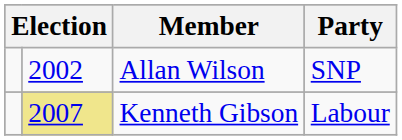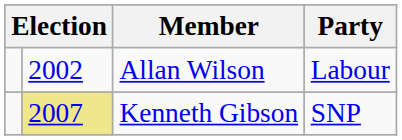(336, 69) SNP -> (350, 69) Labour
(350, 112) Labour -> (336, 112) SNP
